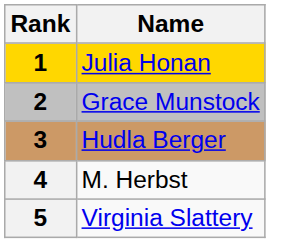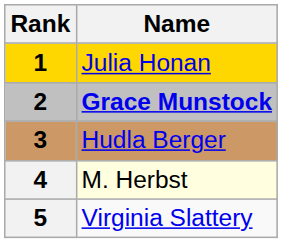(171, 101) normal -> (177, 101) bold
(135, 179) no background -> (135, 179) lightyellow background
